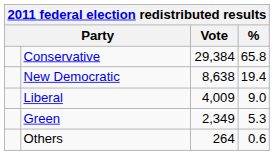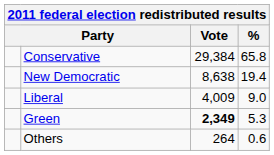(218, 118) normal -> (218, 118) bold
